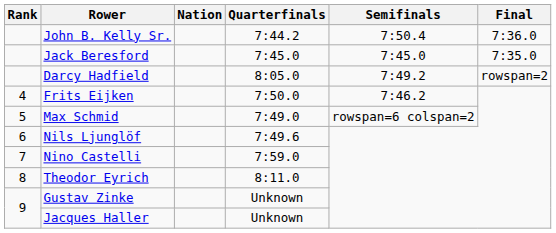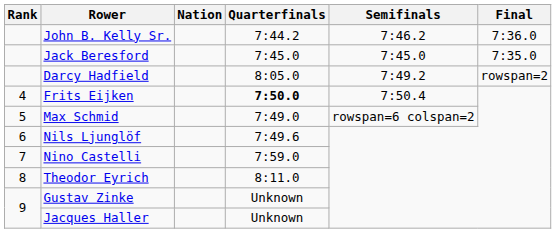(403, 35) 7:50.4 -> (403, 35) 7:46.2
(277, 96) normal -> (277, 96) bold
(403, 96) 7:46.2 -> (403, 96) 7:50.4
